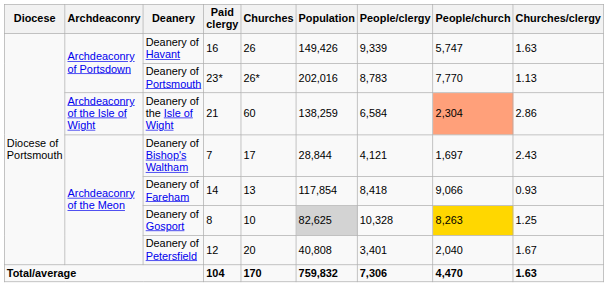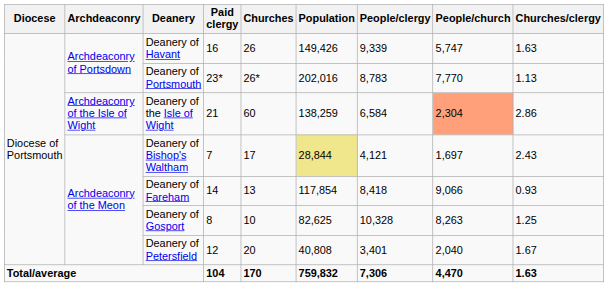(315, 155) no background -> (315, 155) khaki background
(315, 220) lightgrey background -> (315, 220) no background
(449, 220) gold background -> (449, 220) no background
